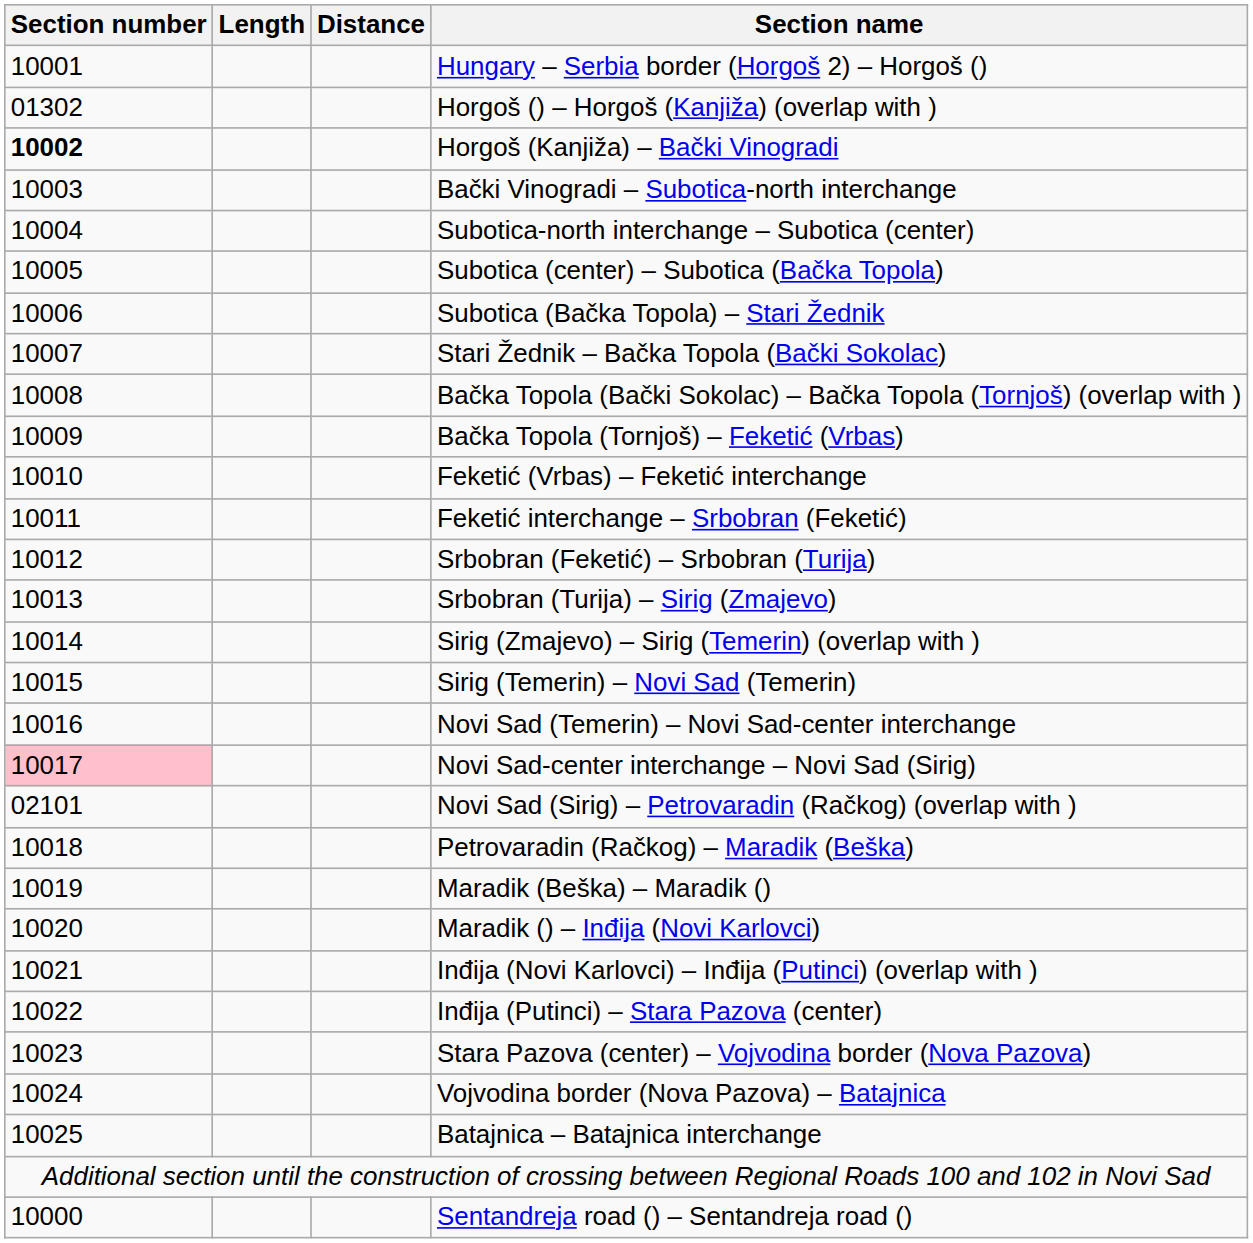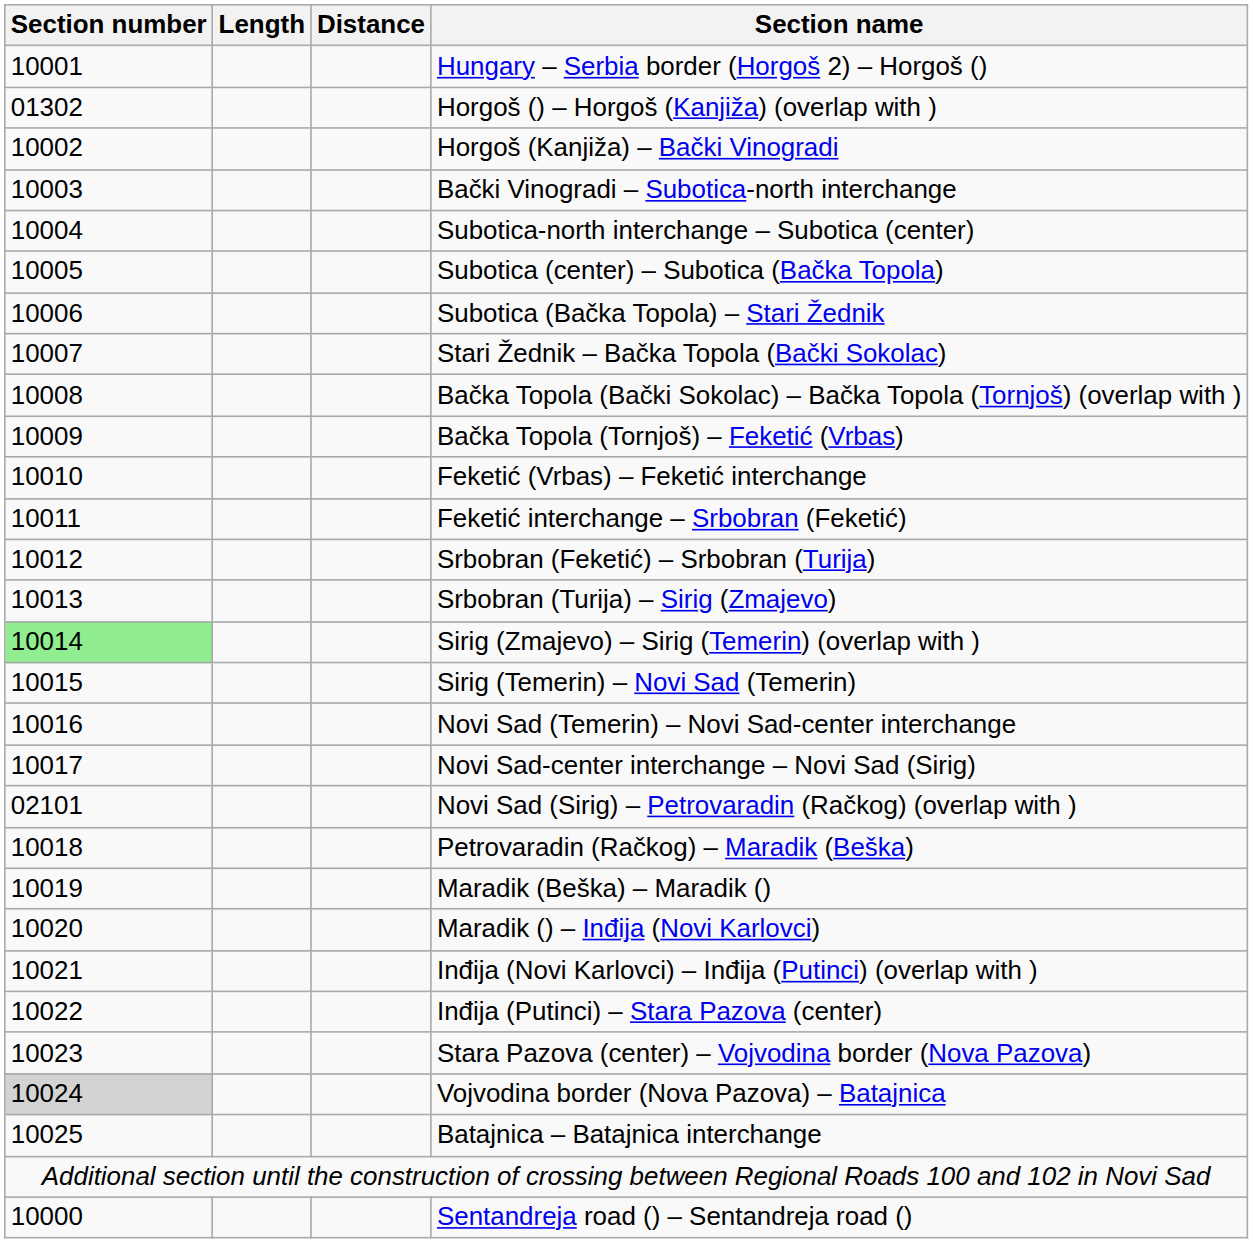(47, 148) bold -> (47, 148) normal
(47, 641) no background -> (47, 641) lightgreen background
(47, 764) pink background -> (47, 764) no background
(47, 1093) no background -> (47, 1093) lightgrey background
